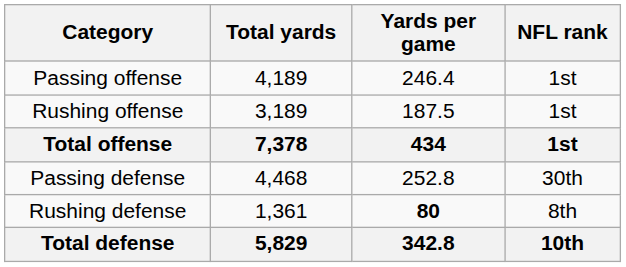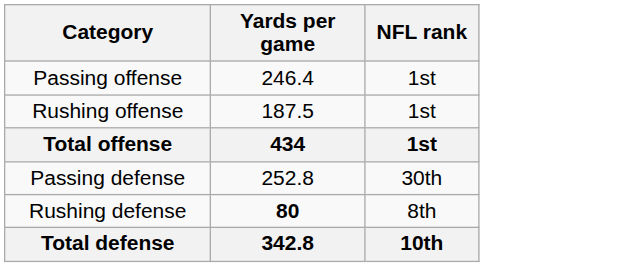- column: (281, 32)
